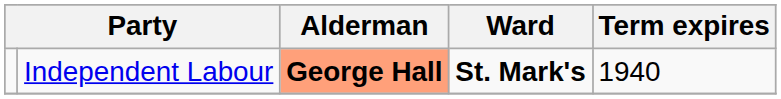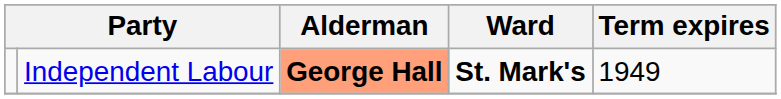(630, 70) 1940 -> (630, 70) 1949
